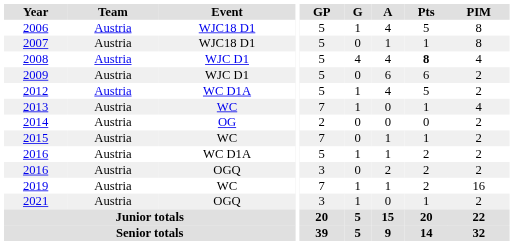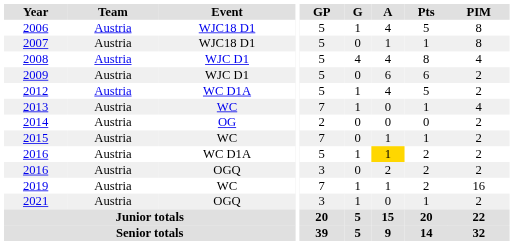(426, 59) bold -> (426, 59) normal
(388, 154) no background -> (388, 154) gold background
